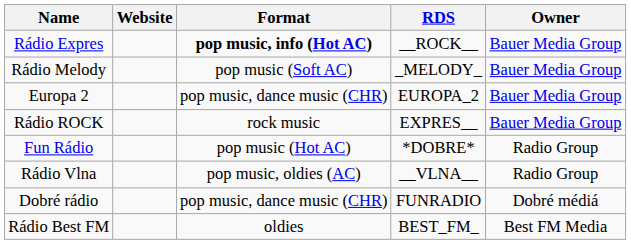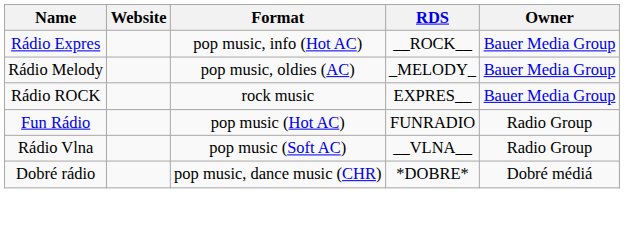(284, 43) bold -> (278, 43) normal
(284, 69) pop music (Soft AC) -> (278, 69) pop music, oldies (AC)
- row: (59, 95)
(439, 148) *DOBRE* -> (433, 122) FUNRADIO
(284, 174) pop music, oldies (AC) -> (278, 148) pop music (Soft AC)
(439, 200) FUNRADIO -> (433, 174) *DOBRE*
- row: (59, 226)
